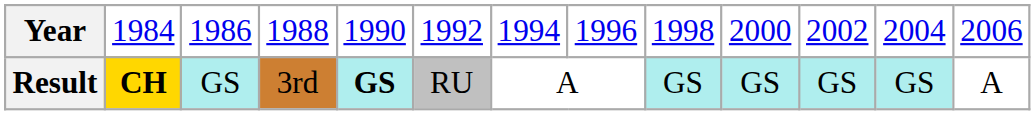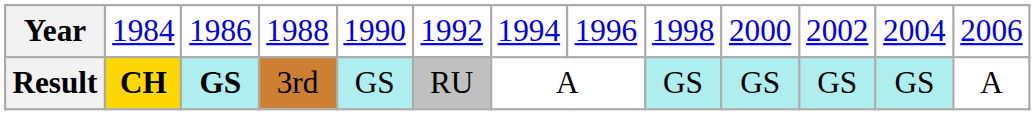(220, 82) normal -> (220, 82) bold
(375, 82) bold -> (375, 82) normal
